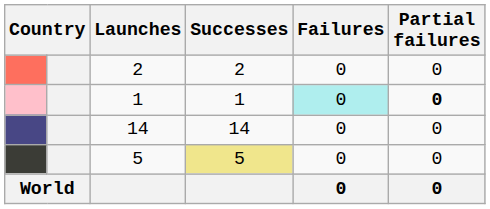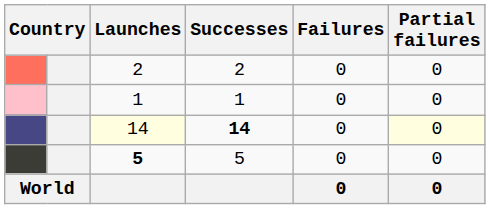(341, 100) paleturquoise background -> (341, 100) no background
(437, 100) bold -> (437, 100) normal
(138, 130) no background -> (138, 130) lightyellow background
(239, 130) normal -> (239, 130) bold
(437, 130) no background -> (437, 130) lightyellow background
(138, 159) normal -> (138, 159) bold
(239, 159) khaki background -> (239, 159) no background
